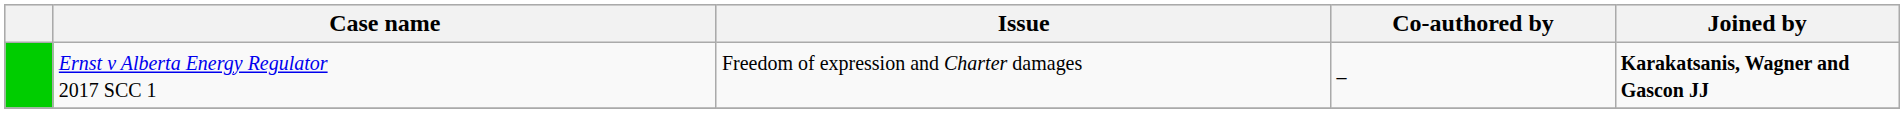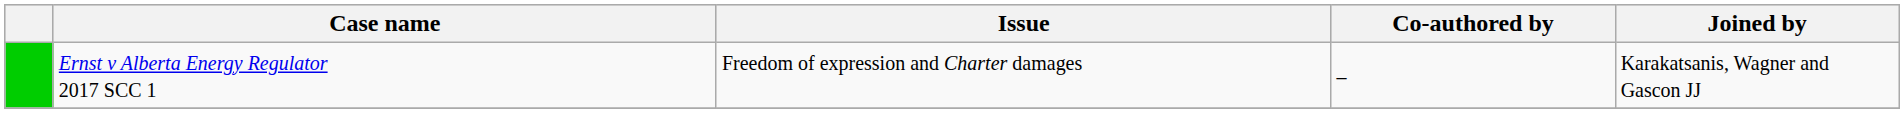(1735, 75) bold -> (1725, 76) normal
